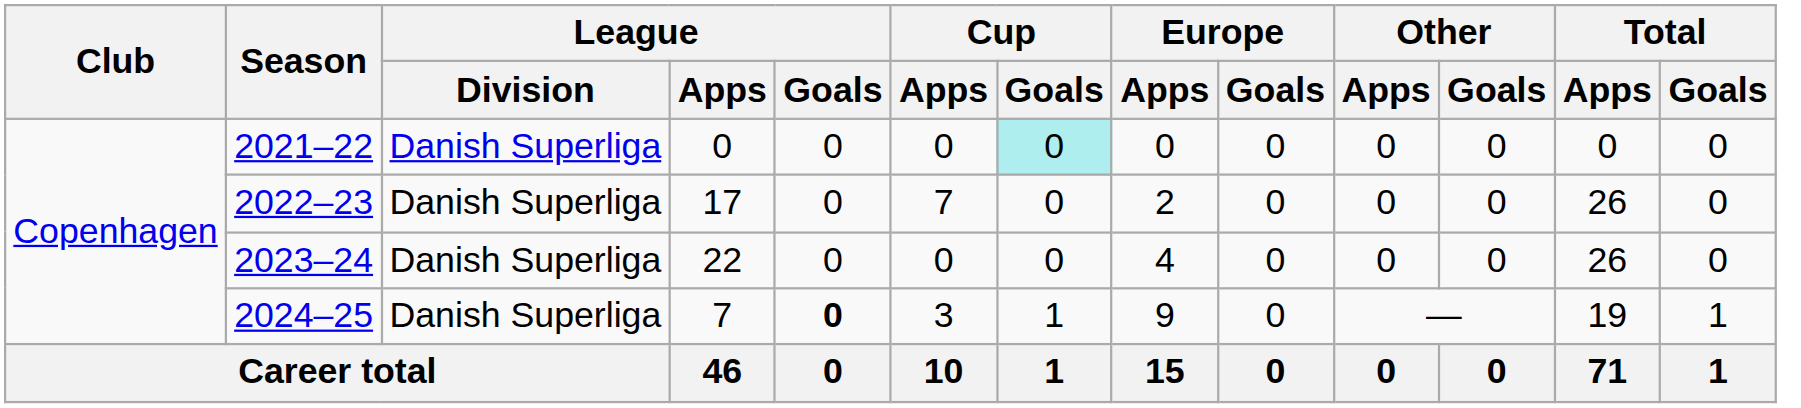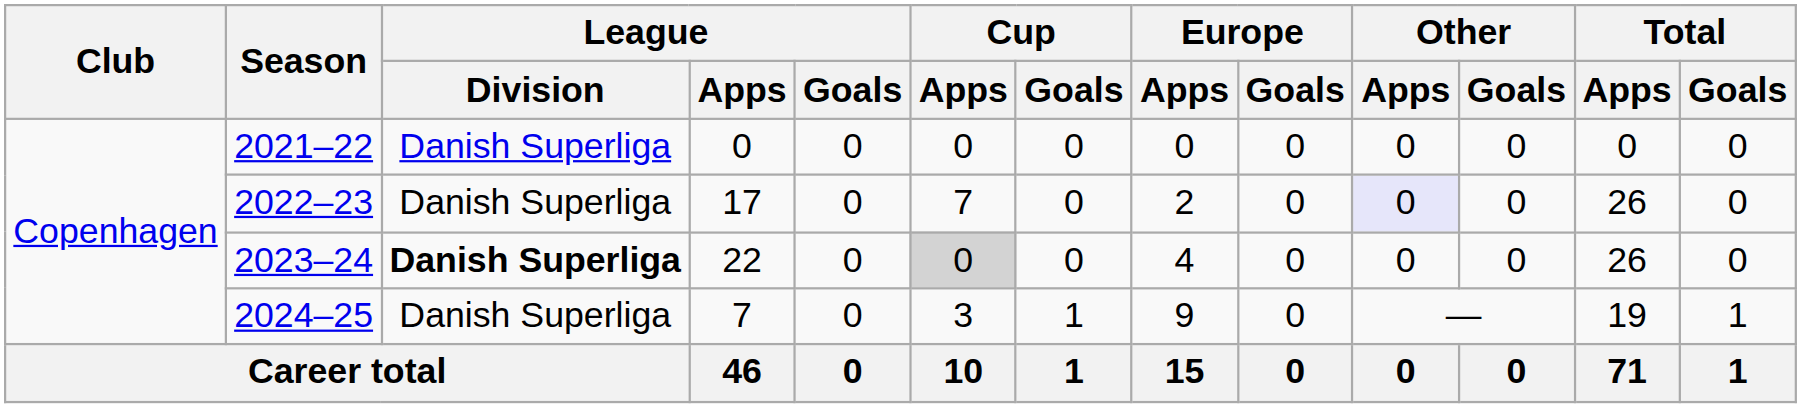(1054, 145) paleturquoise background -> (1074, 145) no background
(1386, 202) no background -> (1406, 202) lavender background
(525, 259) normal -> (535, 259) bold
(944, 259) no background -> (963, 259) lightgrey background
(833, 315) bold -> (853, 315) normal
